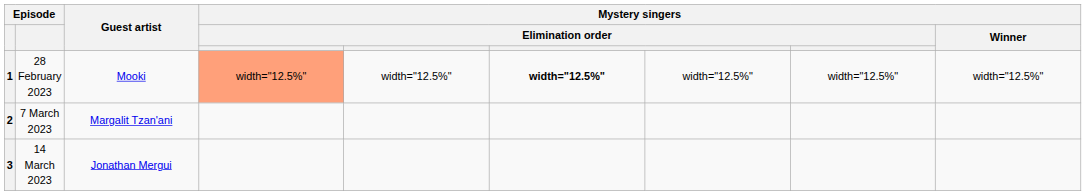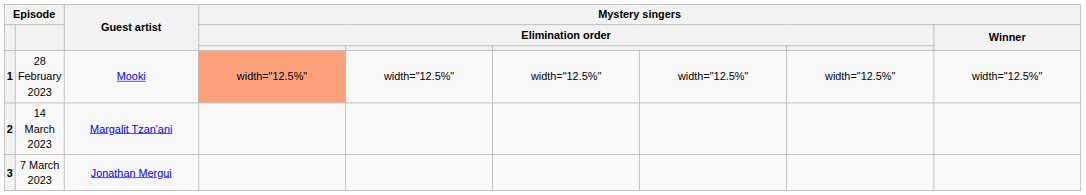(567, 77) bold -> (566, 77) normal
(40, 121) 7 March 2023 -> (40, 129) 14 March 2023
(40, 165) 14 March 2023 -> (40, 173) 7 March 2023
